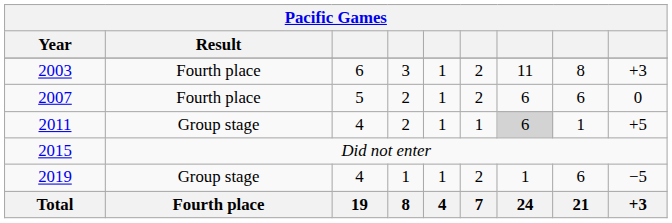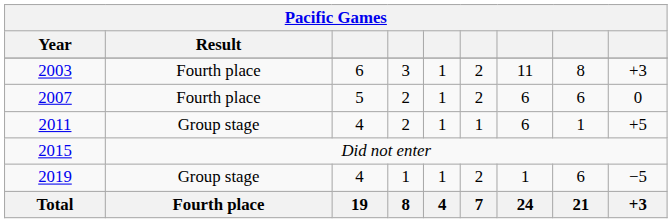(525, 124) lightgrey background -> (525, 124) no background
